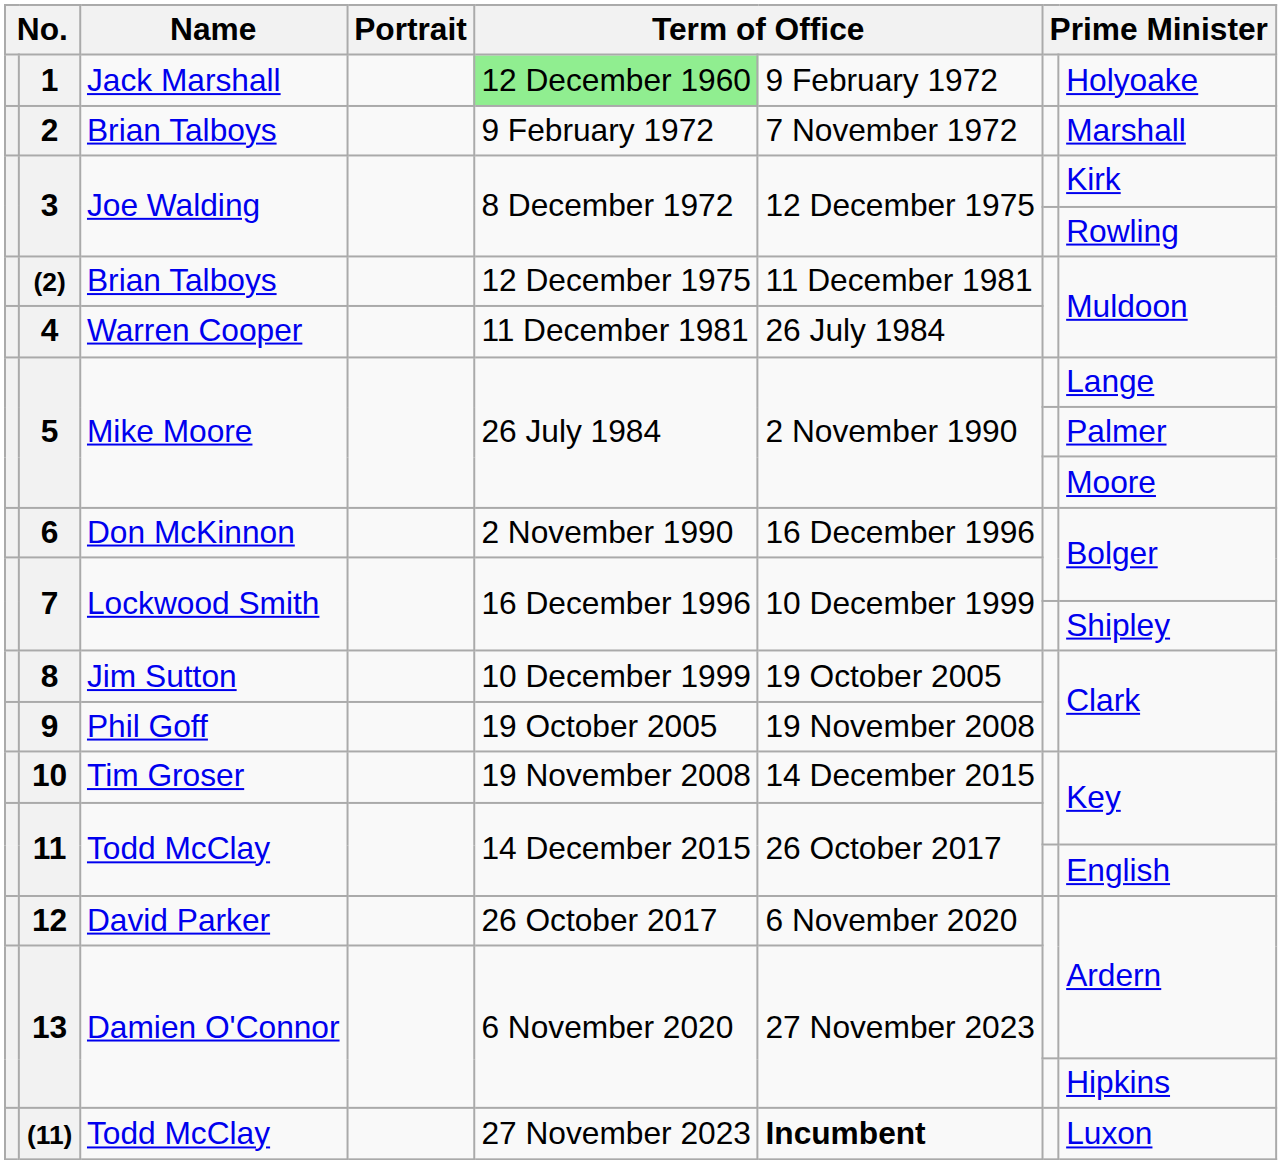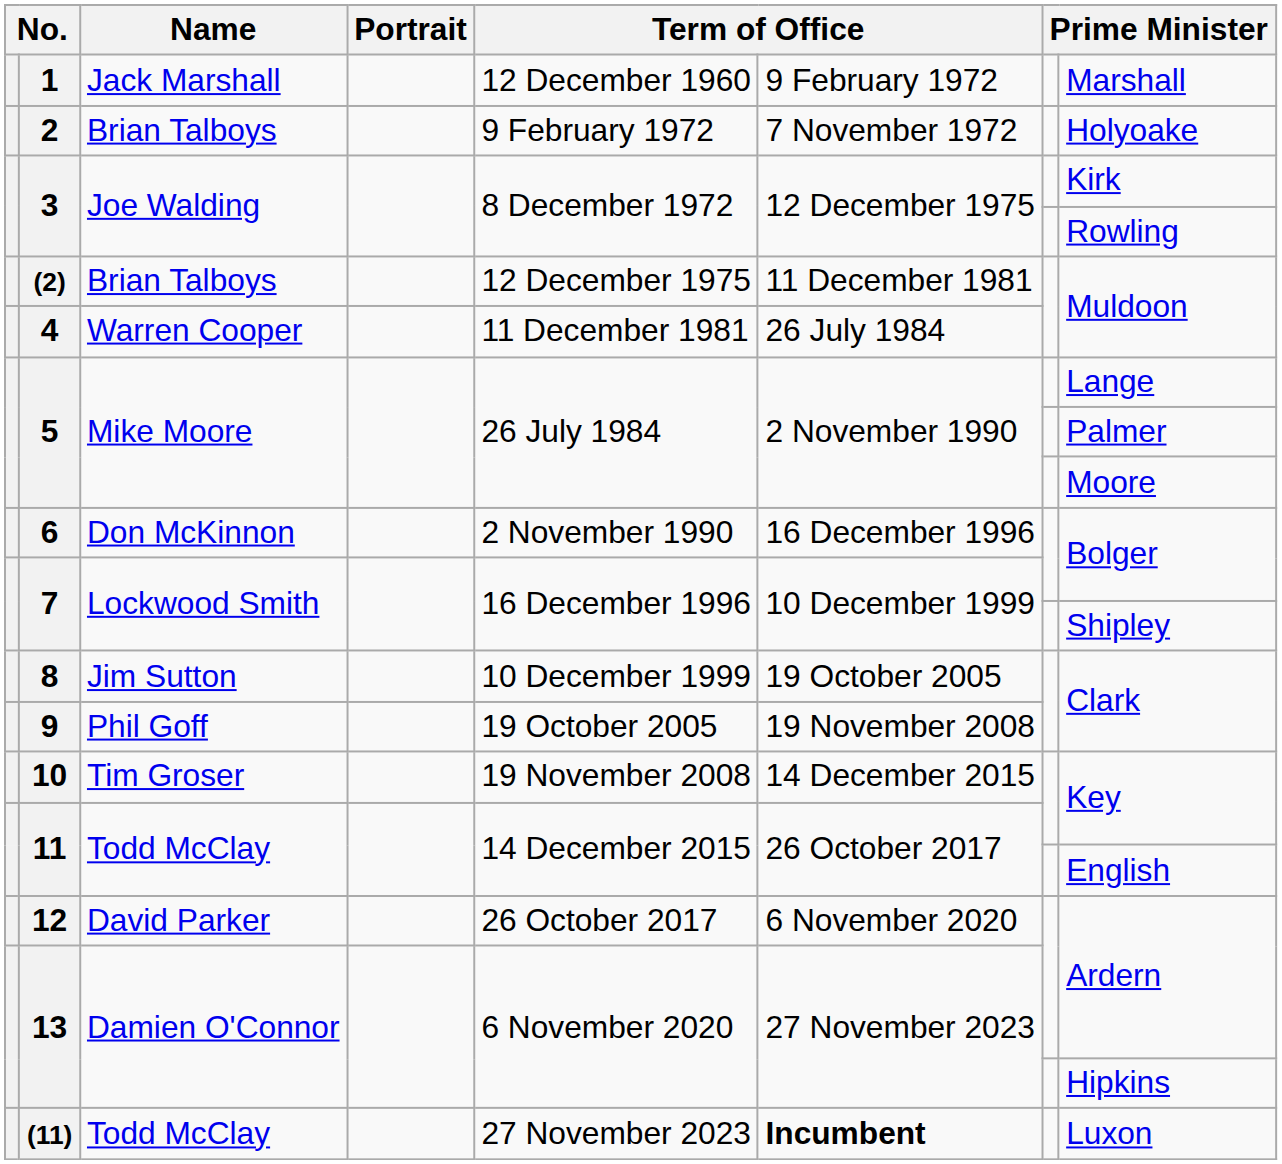(616, 79) lightgreen background -> (616, 79) no background
(1132, 79) Holyoake -> (1126, 79) Marshall
(1126, 130) Marshall -> (1132, 130) Holyoake
